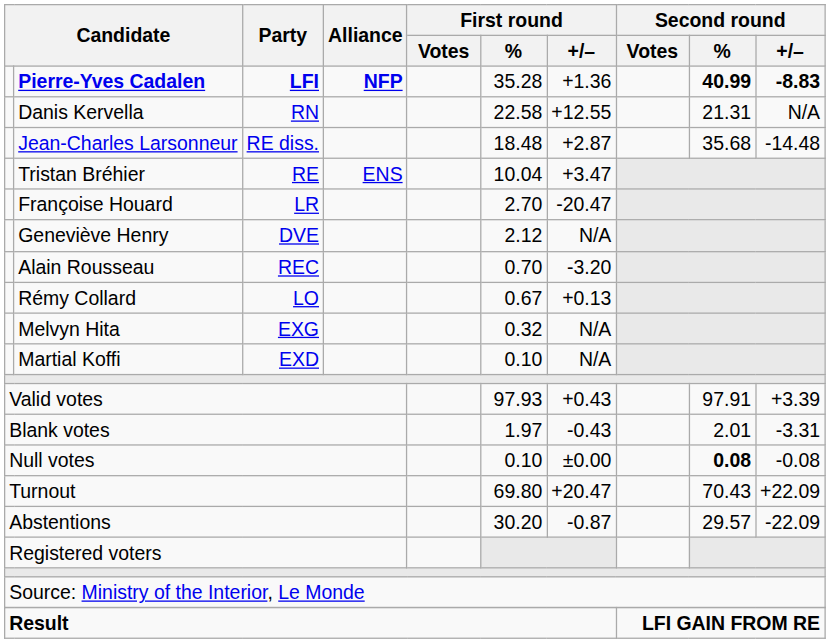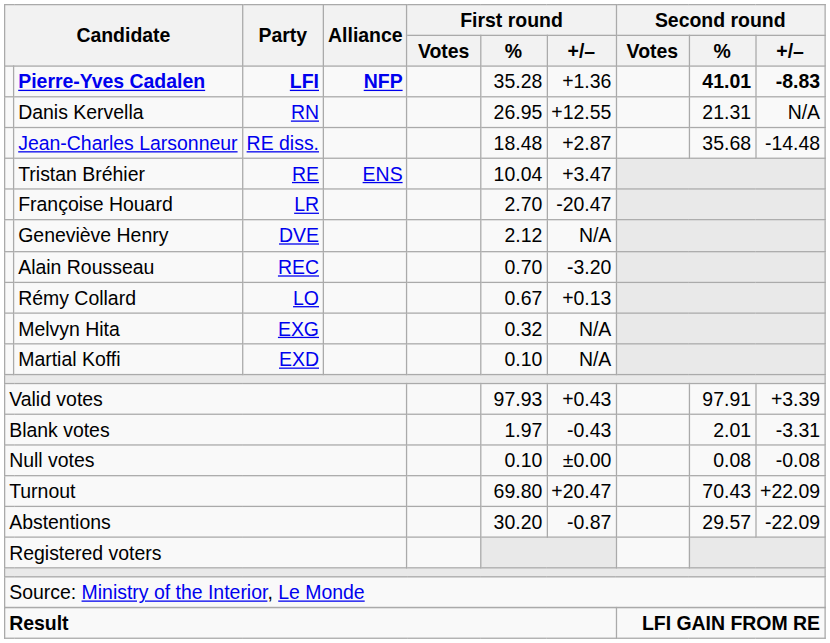(727, 82) 40.99 -> (727, 82) 41.01
(518, 113) 22.58 -> (518, 113) 26.95
(732, 460) bold -> (732, 460) normal
